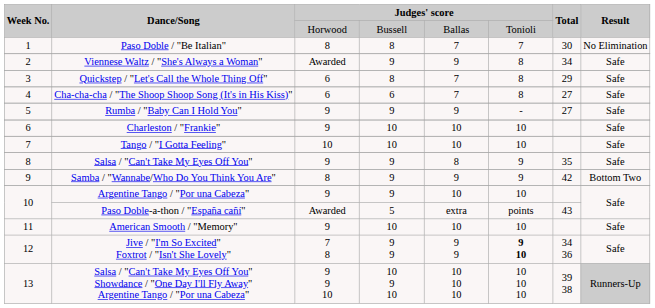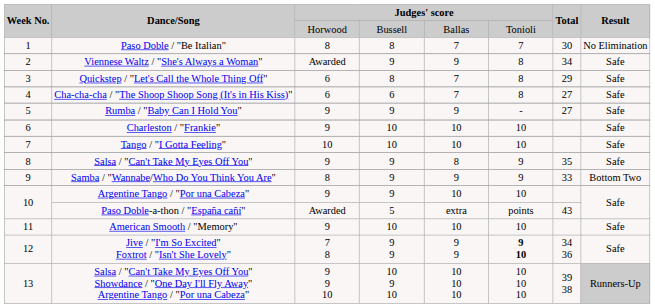(567, 177) 42 -> (567, 177) 33
